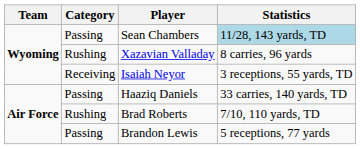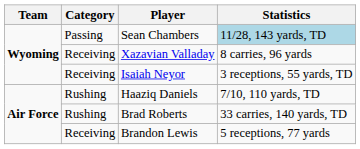(85, 54) Rushing -> (90, 54) Receiving
(84, 94) Passing -> (85, 94) Rushing
(284, 94) 33 carries, 140 yards, TD -> (270, 94) 7/10, 110 yards, TD
(270, 113) 7/10, 110 yards, TD -> (284, 113) 33 carries, 140 yards, TD
(84, 133) Passing -> (90, 133) Receiving
